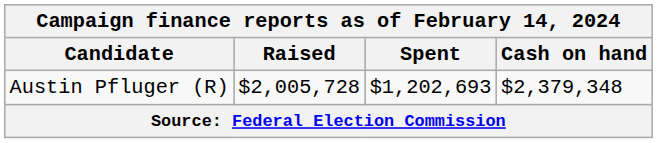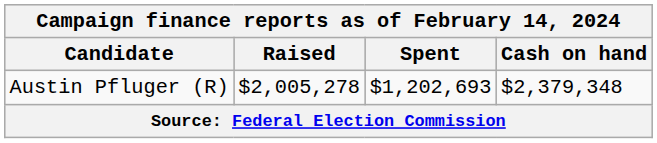(299, 87) $2,005,728 -> (299, 87) $2,005,278
